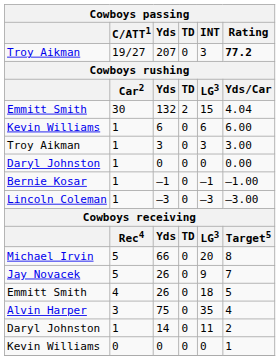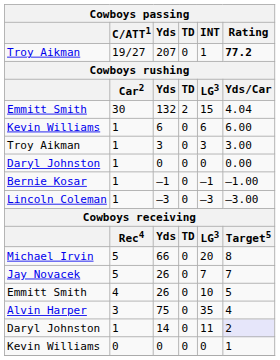(203, 52) 3 -> (203, 52) 1
(203, 274) 9 -> (203, 274) 7
(207, 292) 18 -> (207, 292) 10
(229, 328) no background -> (229, 328) lavender background
